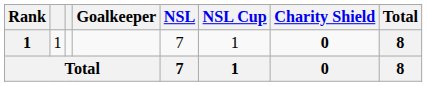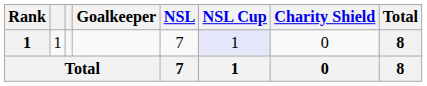(235, 42) no background -> (235, 42) lavender background
(325, 42) bold -> (325, 42) normal
